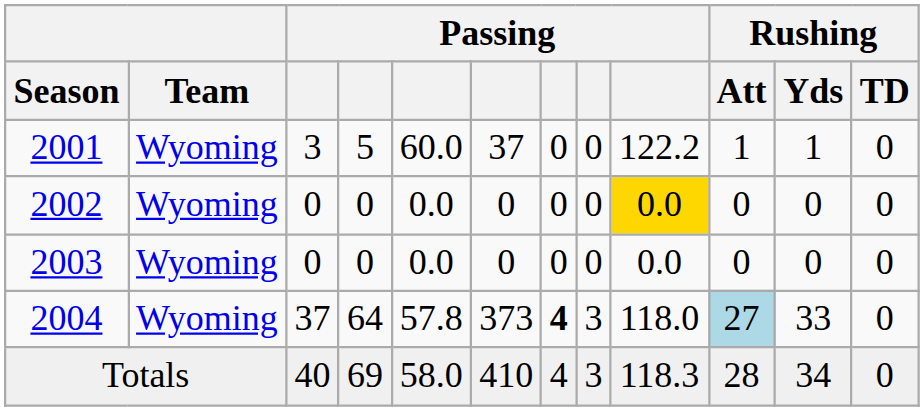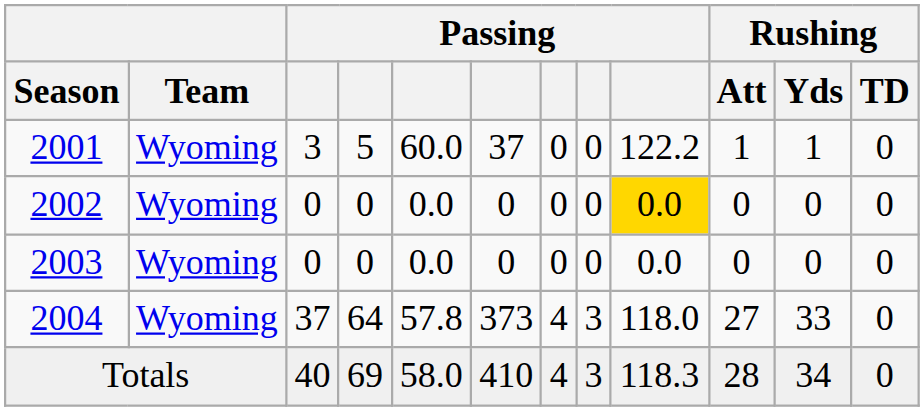(559, 318) bold -> (559, 318) normal
(742, 318) lightblue background -> (742, 318) no background
